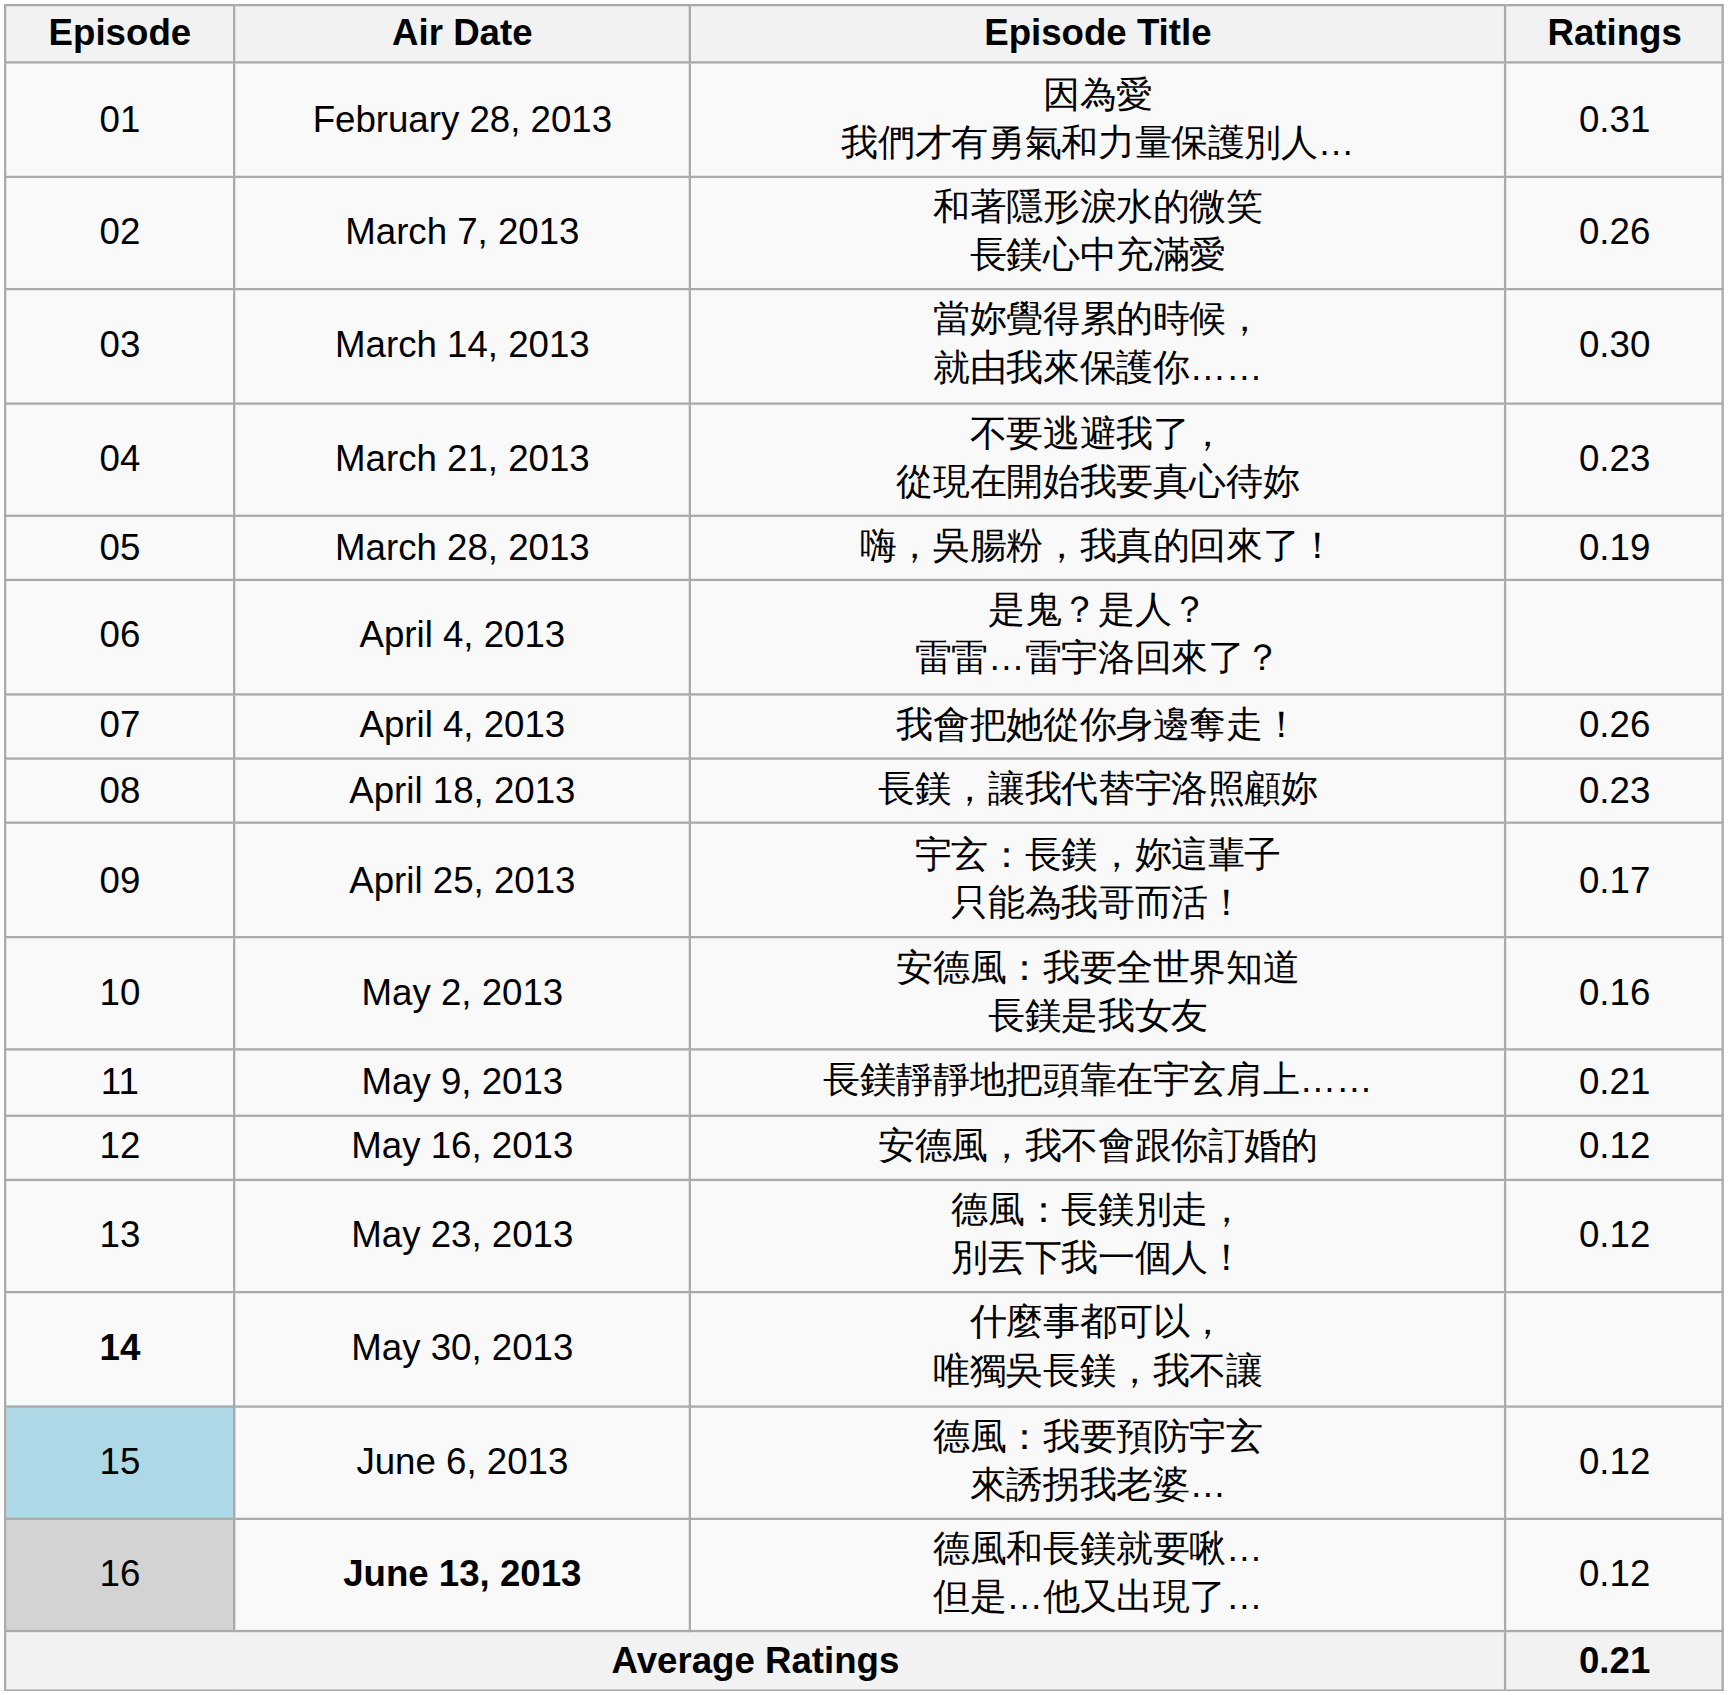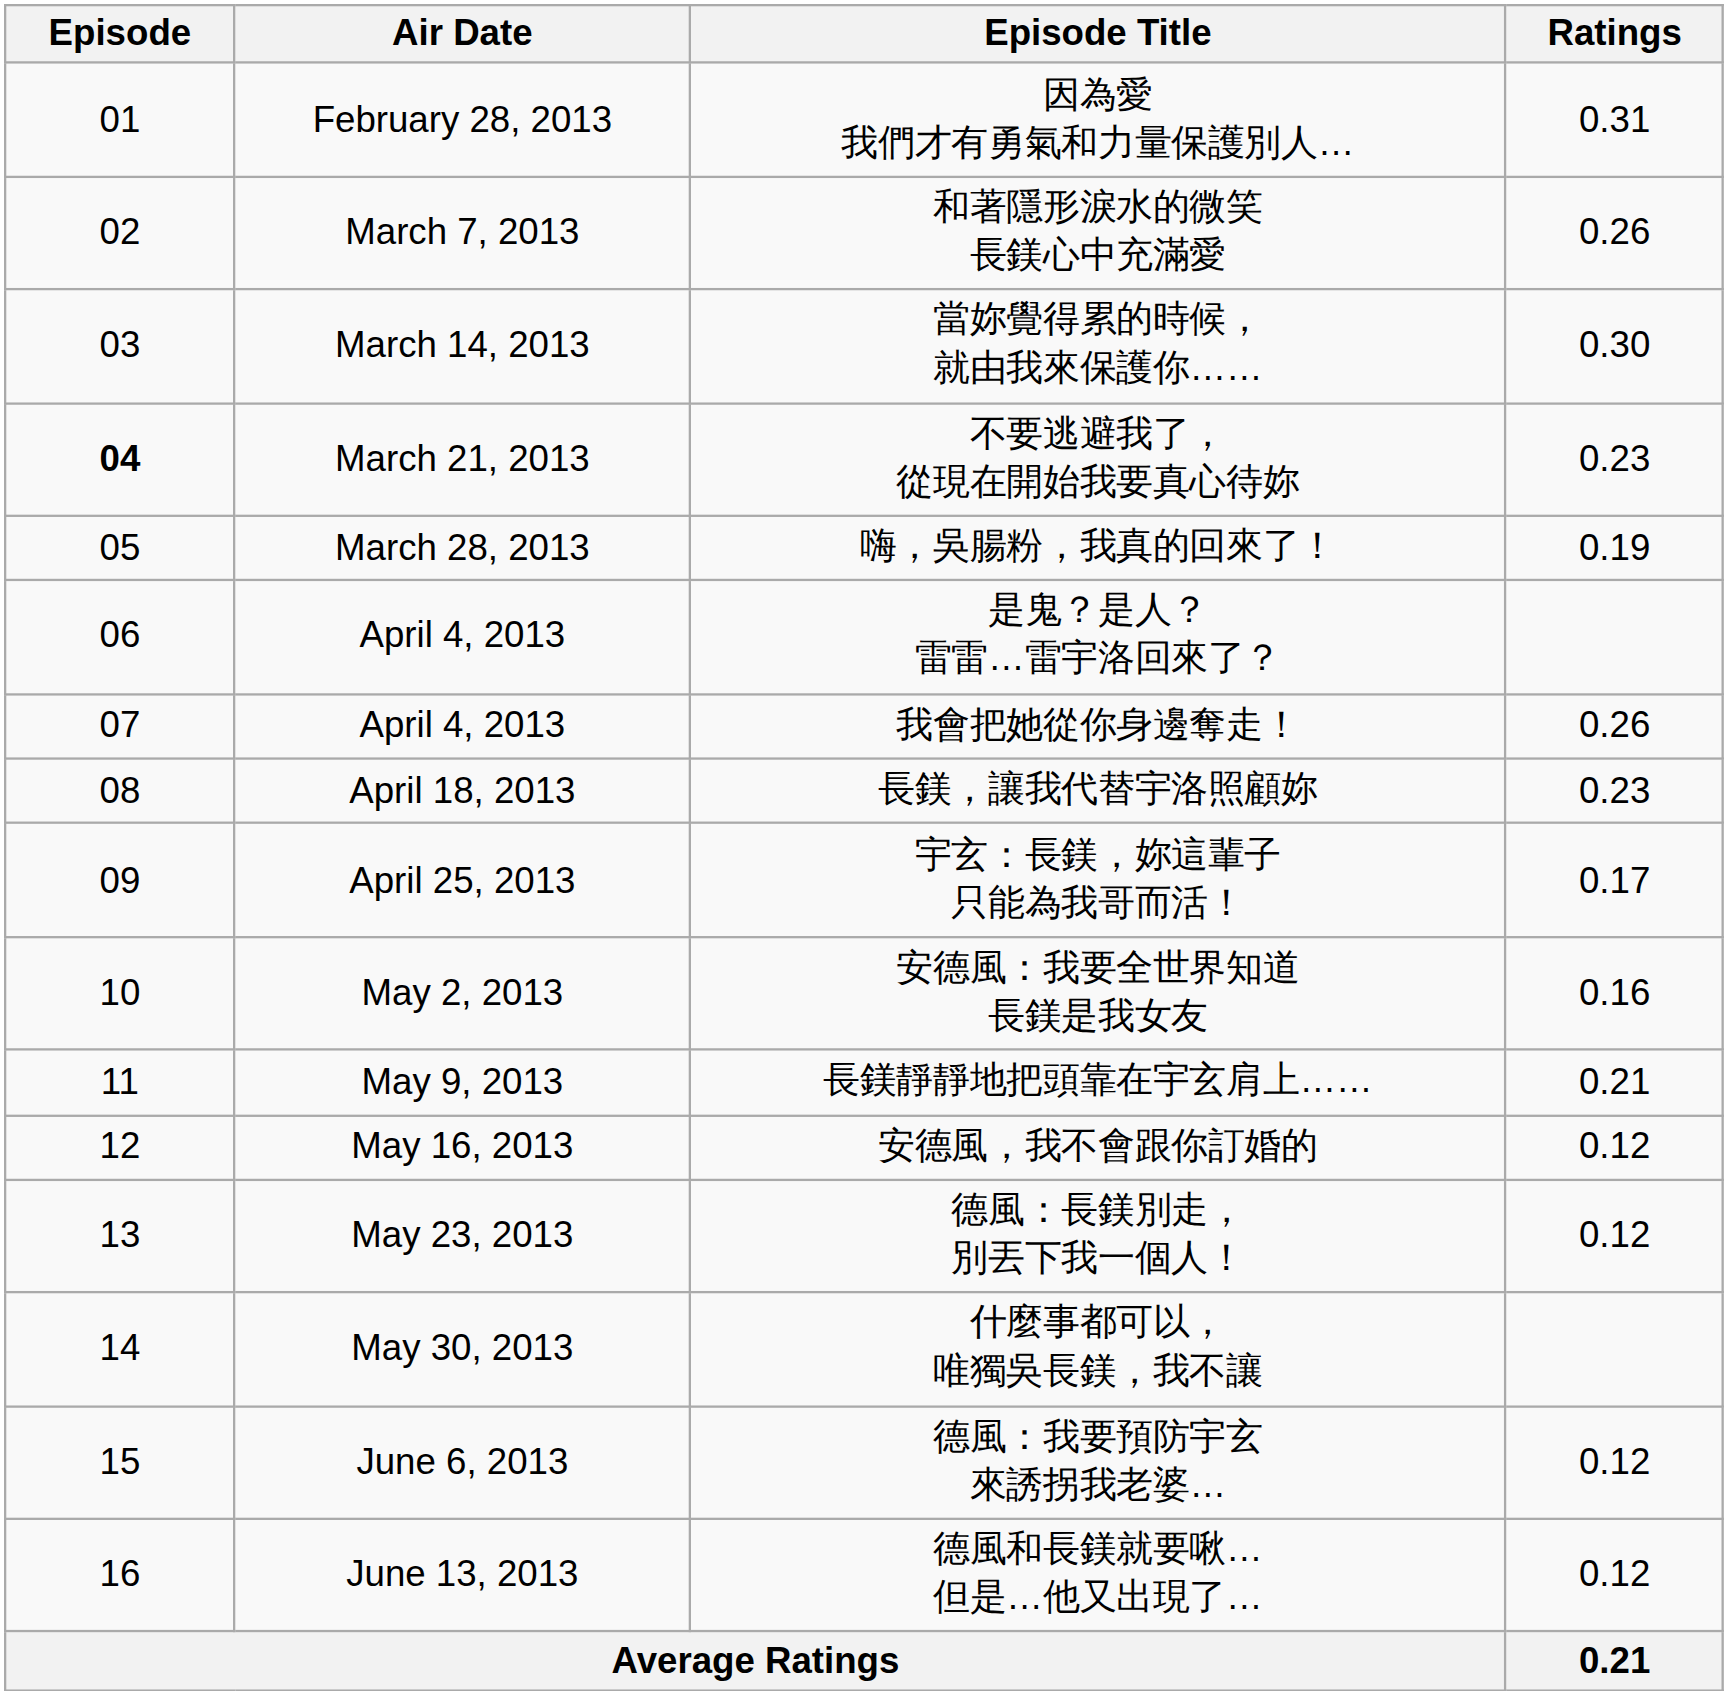(120, 458) normal -> (120, 458) bold
(120, 1348) bold -> (120, 1348) normal
(120, 1461) lightblue background -> (120, 1461) no background
(120, 1574) lightgrey background -> (120, 1574) no background
(462, 1574) bold -> (462, 1574) normal
